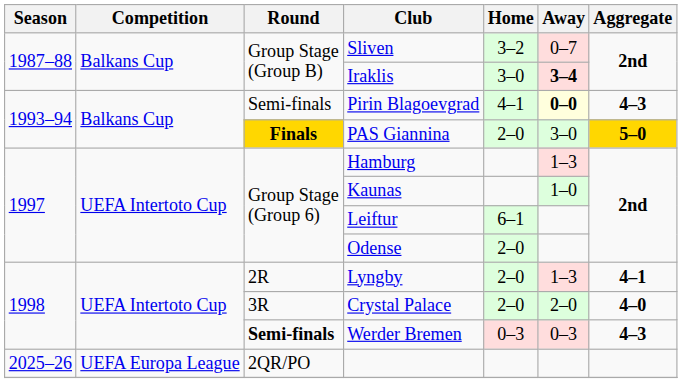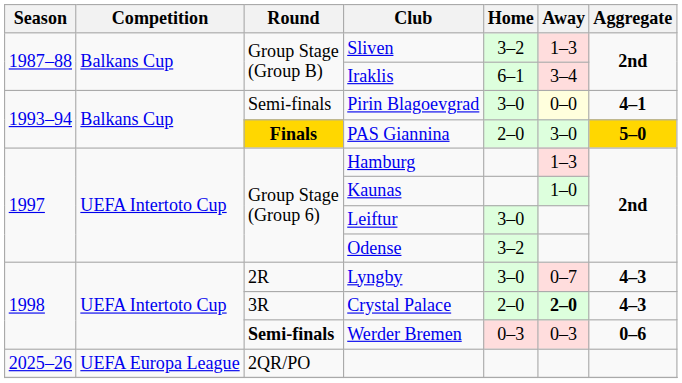(564, 47) 0–7 -> (564, 47) 1–3
(511, 76) 3–0 -> (511, 76) 6–1
(564, 76) bold -> (564, 76) normal
(511, 104) 4–1 -> (511, 104) 3–0
(564, 104) bold -> (564, 104) normal
(633, 104) 4–3 -> (633, 104) 4–1
(511, 219) 6–1 -> (511, 219) 3–0
(511, 248) 2–0 -> (511, 248) 3–2
(511, 276) 2–0 -> (511, 276) 3–0
(564, 276) 1–3 -> (564, 276) 0–7
(633, 276) 4–1 -> (633, 276) 4–3
(564, 305) normal -> (564, 305) bold
(633, 305) 4–0 -> (633, 305) 4–3
(633, 334) 4–3 -> (633, 334) 0–6
